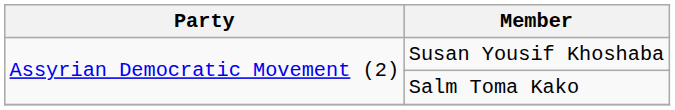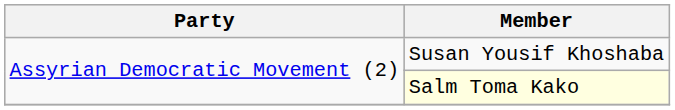(494, 87) no background -> (494, 87) lightyellow background
